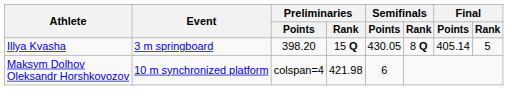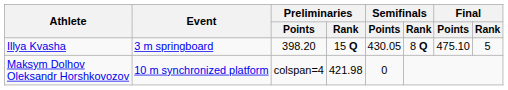(453, 47) 405.14 -> (453, 47) 475.10
(384, 70) 6 -> (384, 70) 0
